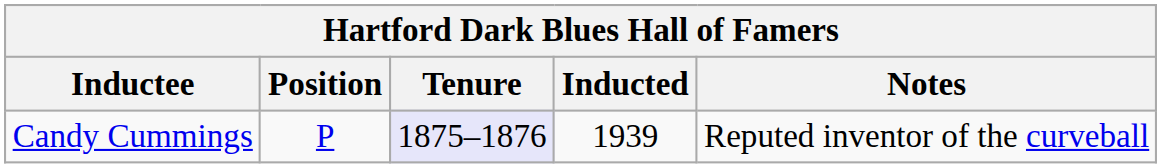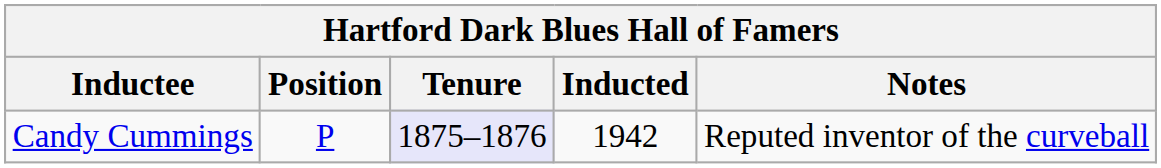(625, 135) 1939 -> (625, 135) 1942
